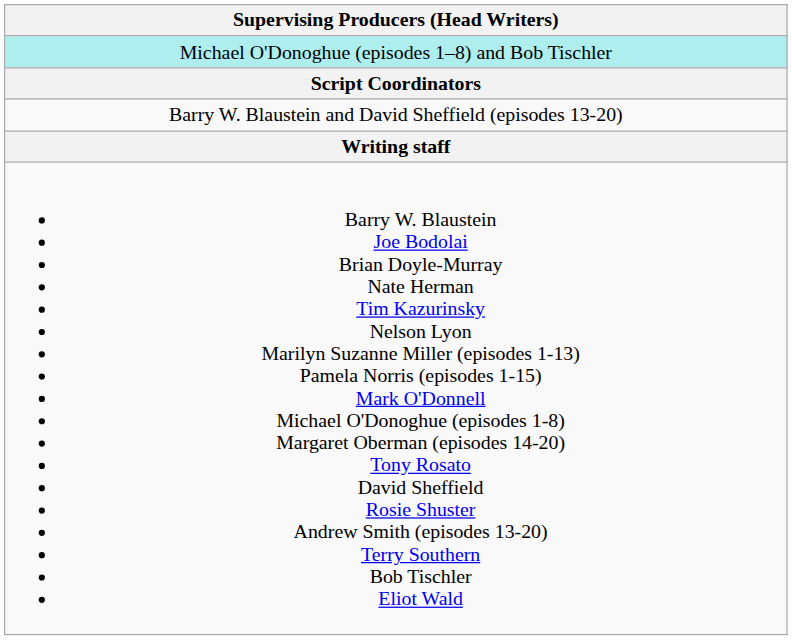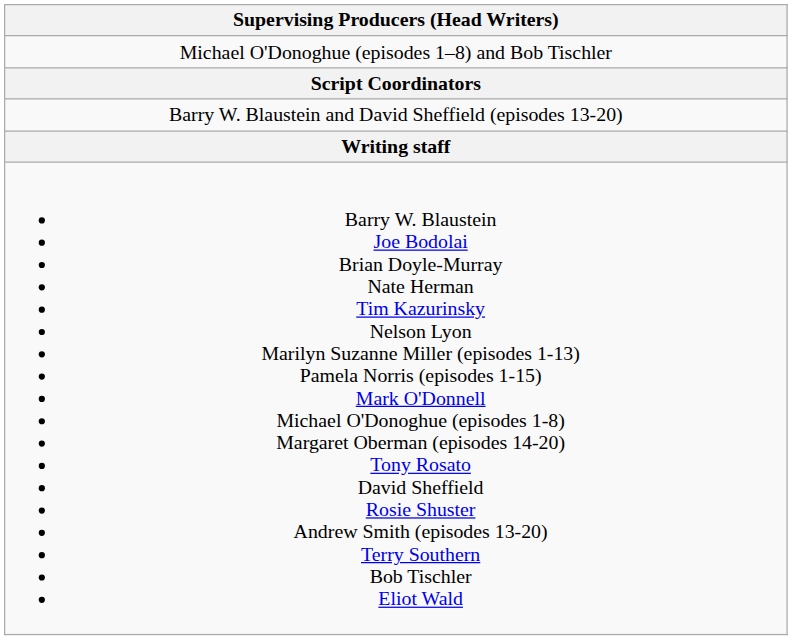(396, 51) paleturquoise background -> (396, 51) no background
